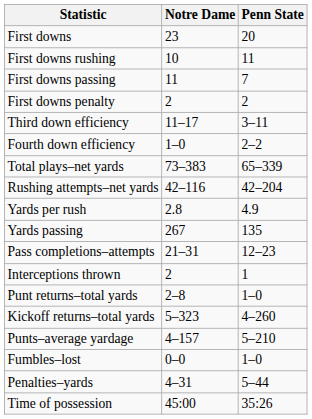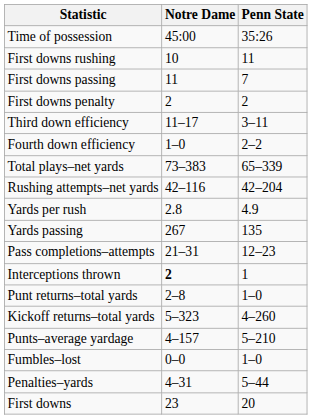rows swapped: (39, 36) <-> (60, 403)
(168, 274) normal -> (168, 274) bold
